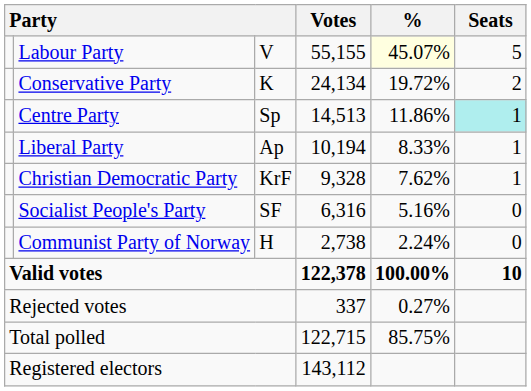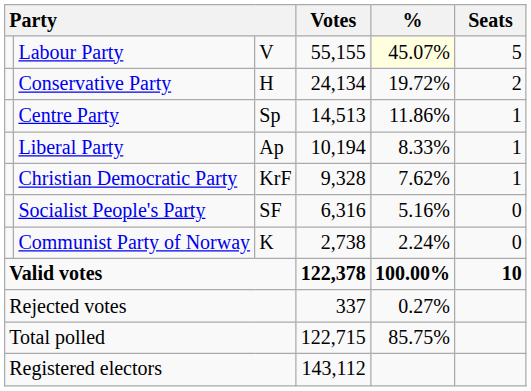(267, 83) K -> (267, 83) H
(517, 115) paleturquoise background -> (517, 115) no background
(267, 242) H -> (267, 242) K
